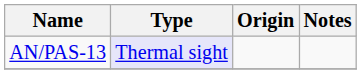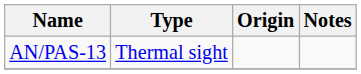(172, 52) lavender background -> (172, 52) no background
